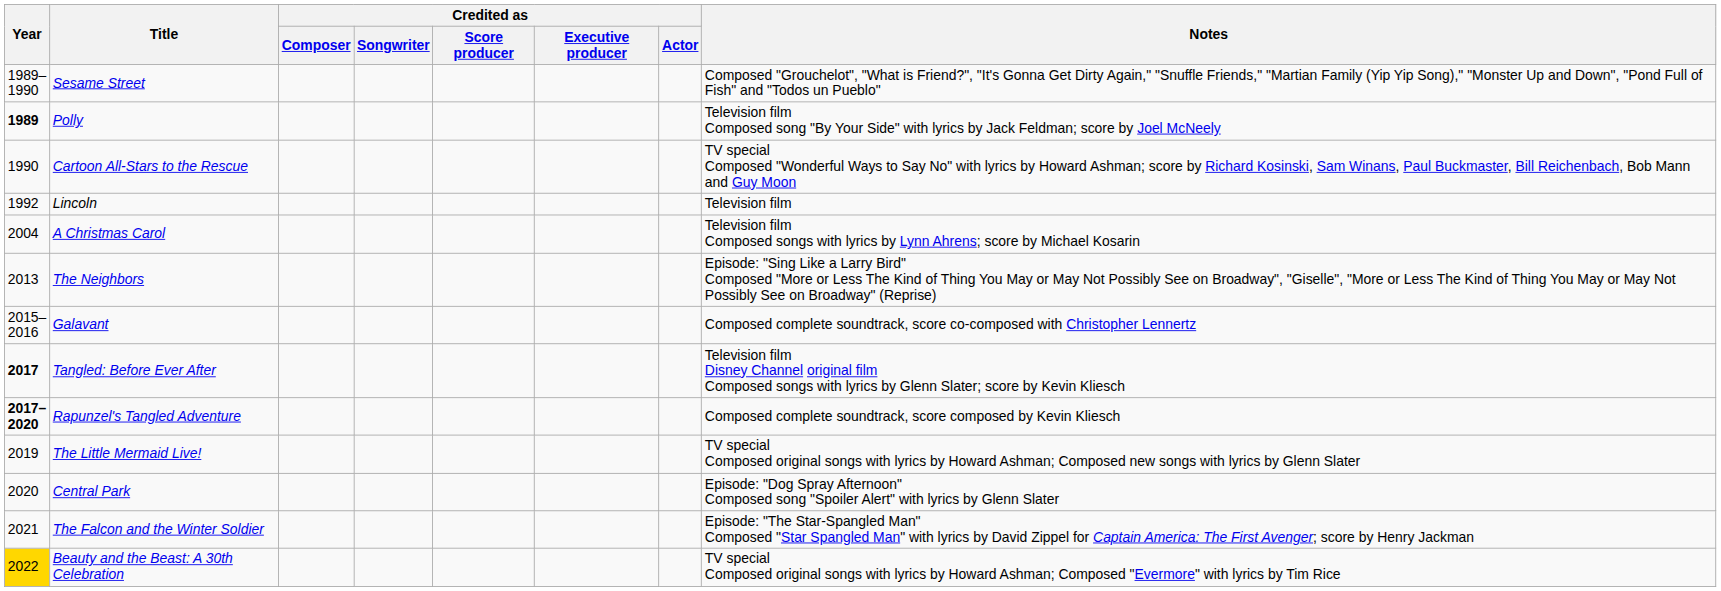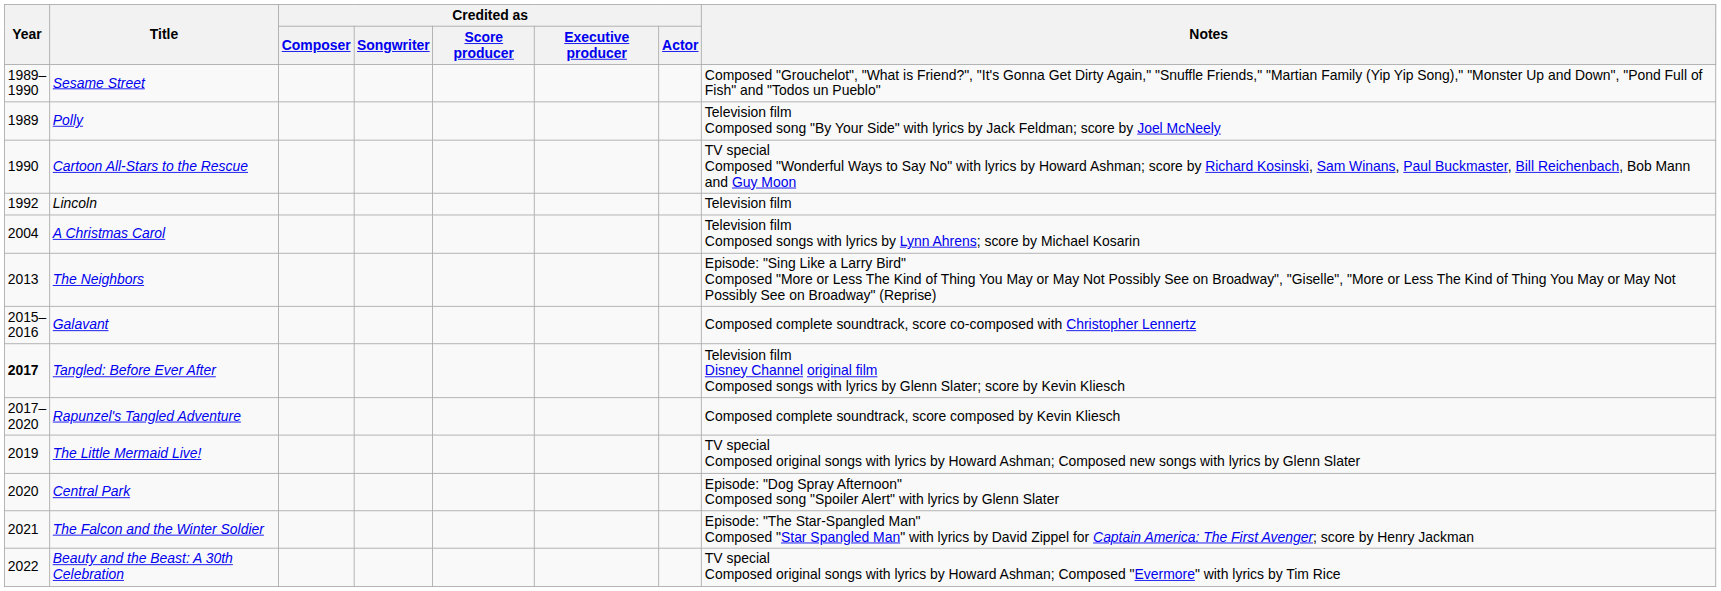(23, 120) bold -> (23, 120) normal
(27, 416) bold -> (27, 416) normal
(23, 567) gold background -> (23, 567) no background
